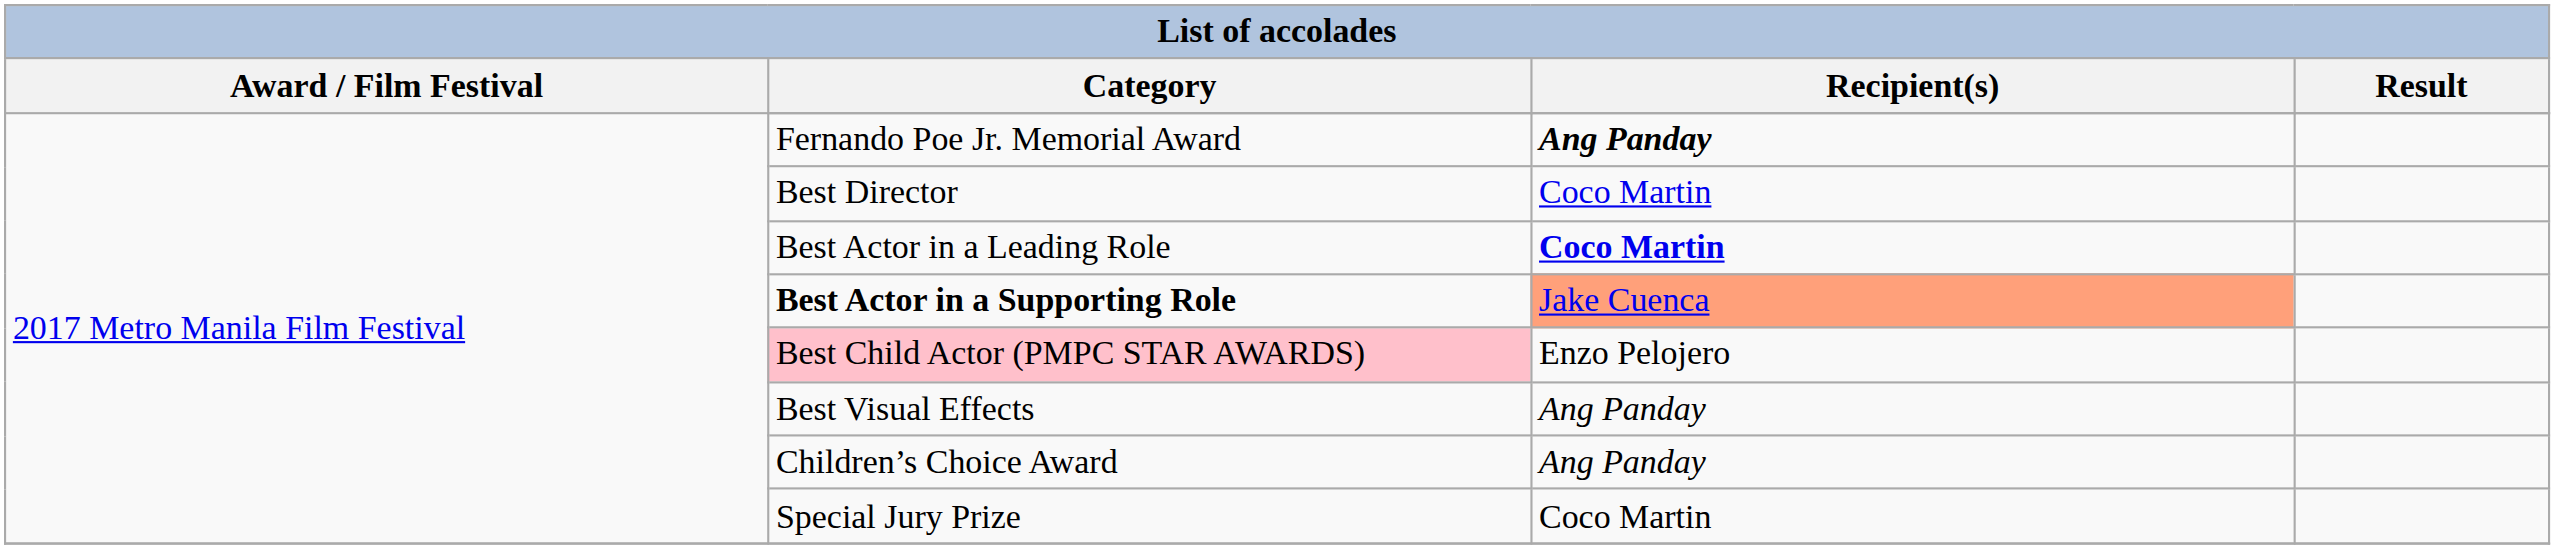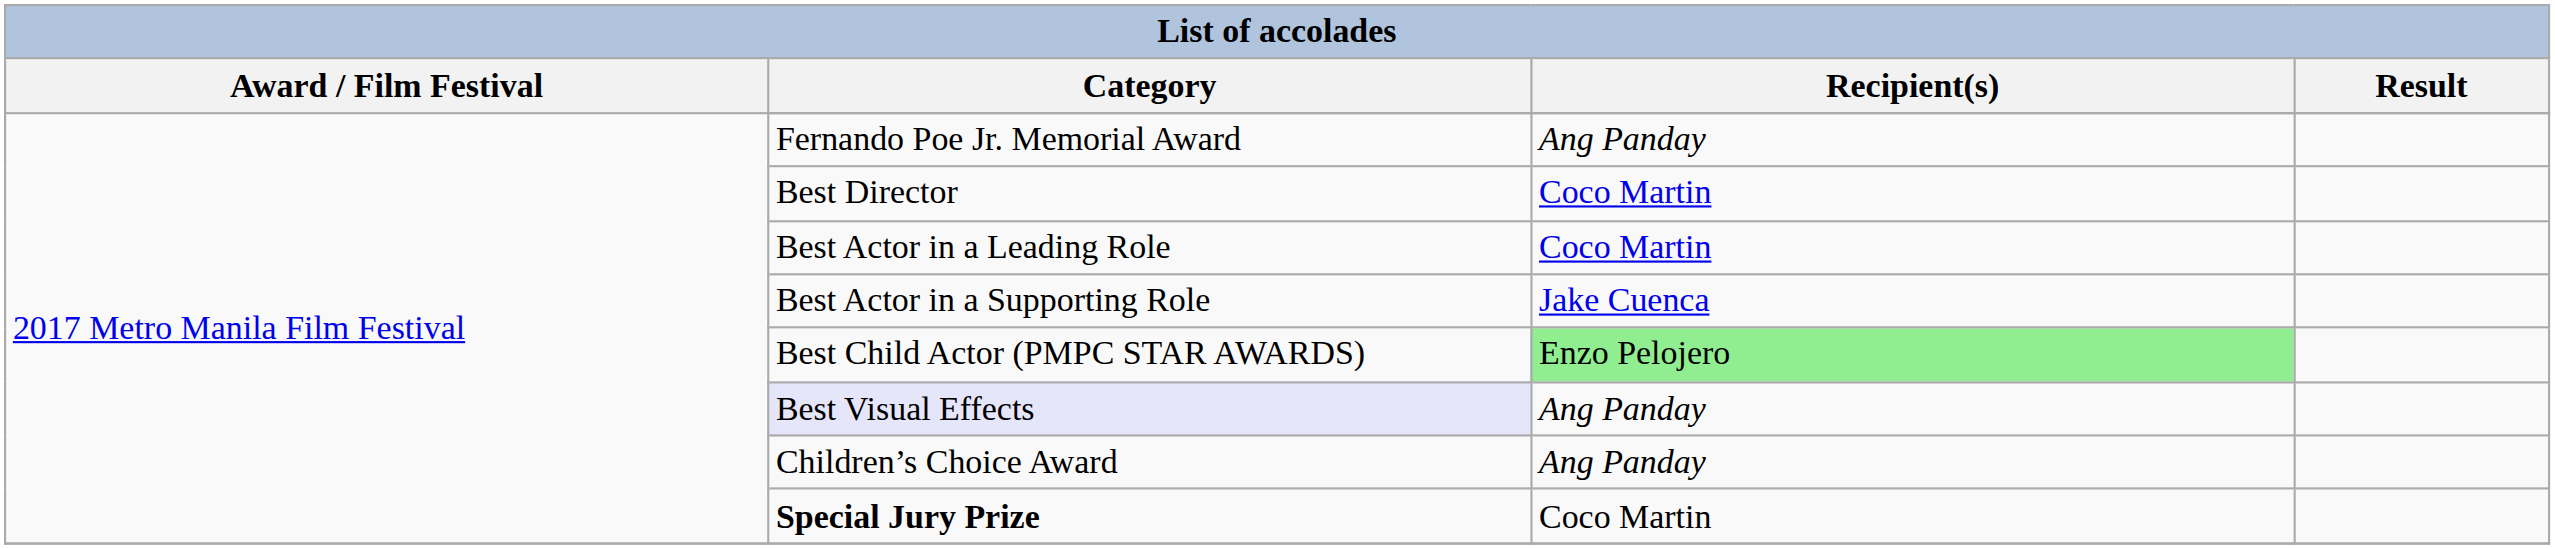(1625, 138) bold -> (1622, 138) normal
(1632, 246) bold -> (1625, 246) normal
(1006, 300) bold -> (993, 300) normal
(1624, 300) lightsalmon background -> (1624, 300) no background
(1071, 354) pink background -> (1071, 354) no background
(1635, 354) no background -> (1635, 354) lightgreen background
(905, 407) no background -> (905, 407) lavender background
(898, 515) normal -> (908, 515) bold
